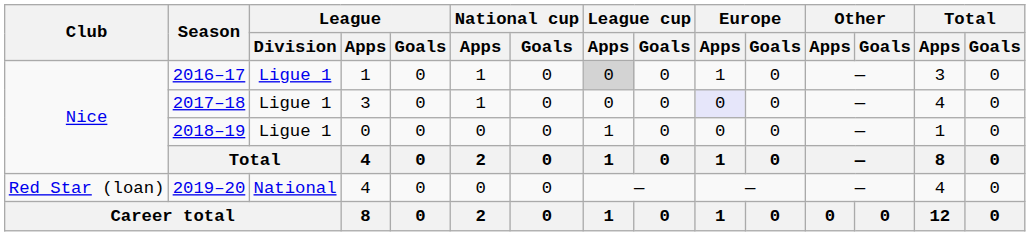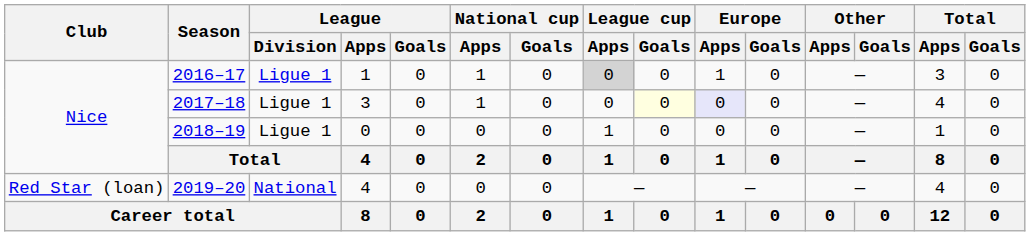(665, 103) no background -> (665, 103) lightyellow background
